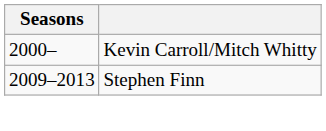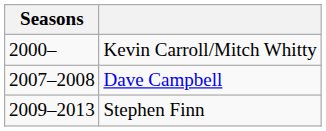+ row: (163, 79)
